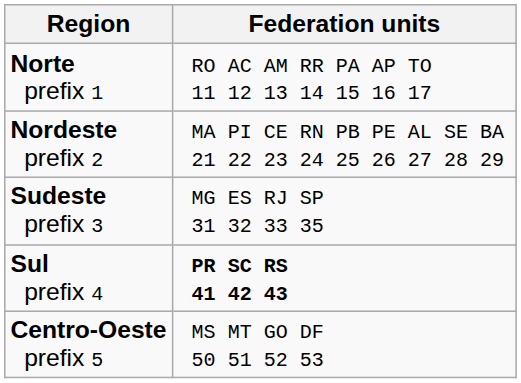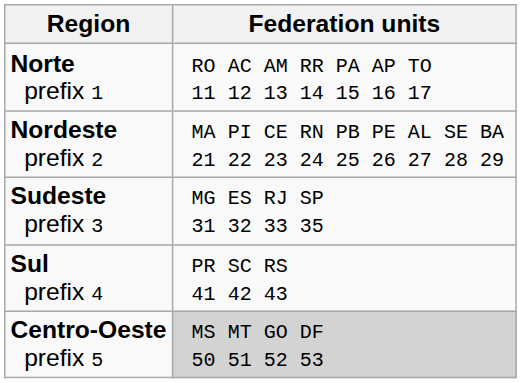(233, 278) bold -> (233, 278) normal
(251, 344) no background -> (251, 344) lightgrey background
